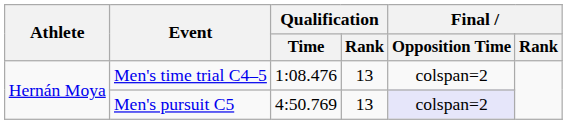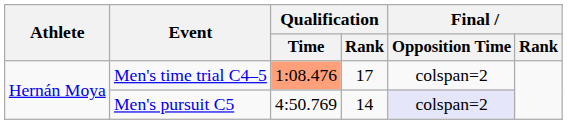(306, 75) no background -> (306, 75) lightsalmon background
(365, 75) 13 -> (365, 75) 17
(365, 104) 13 -> (365, 104) 14
